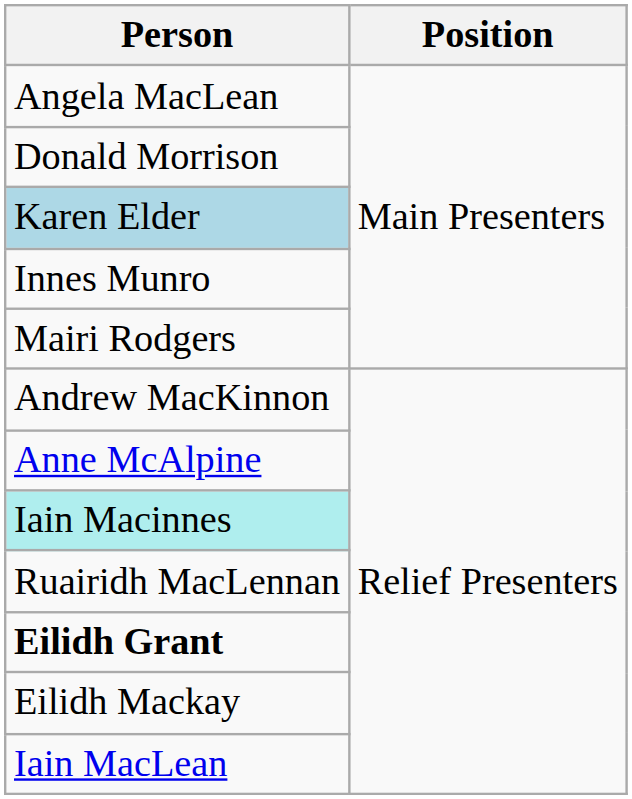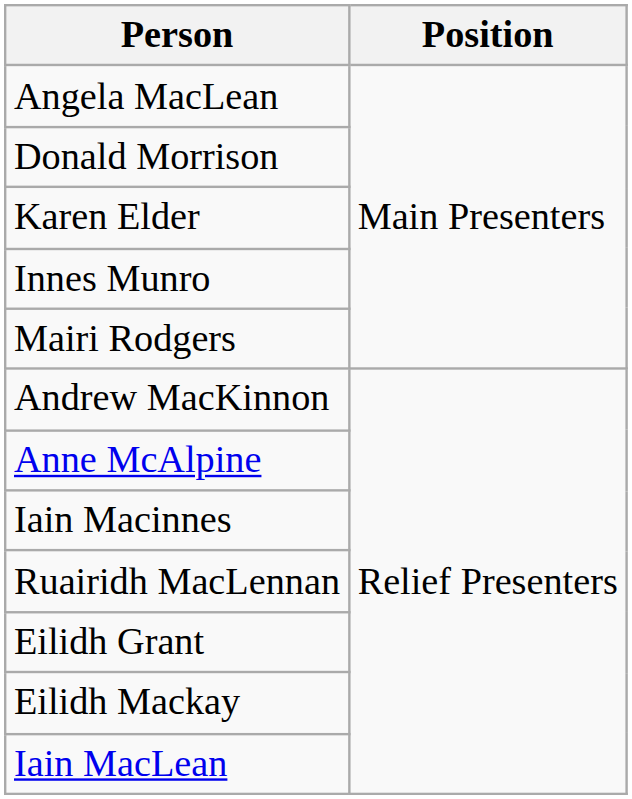(107, 216) lightblue background -> (107, 216) no background
(123, 519) paleturquoise background -> (123, 519) no background
(119, 641) bold -> (109, 641) normal
